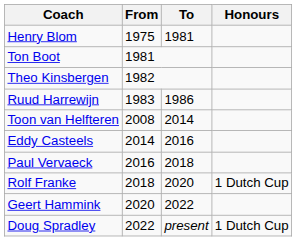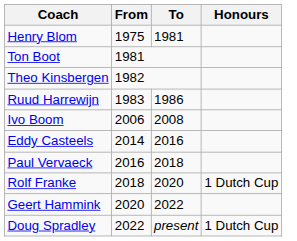+ row: (36, 120)
- row: (63, 120)
